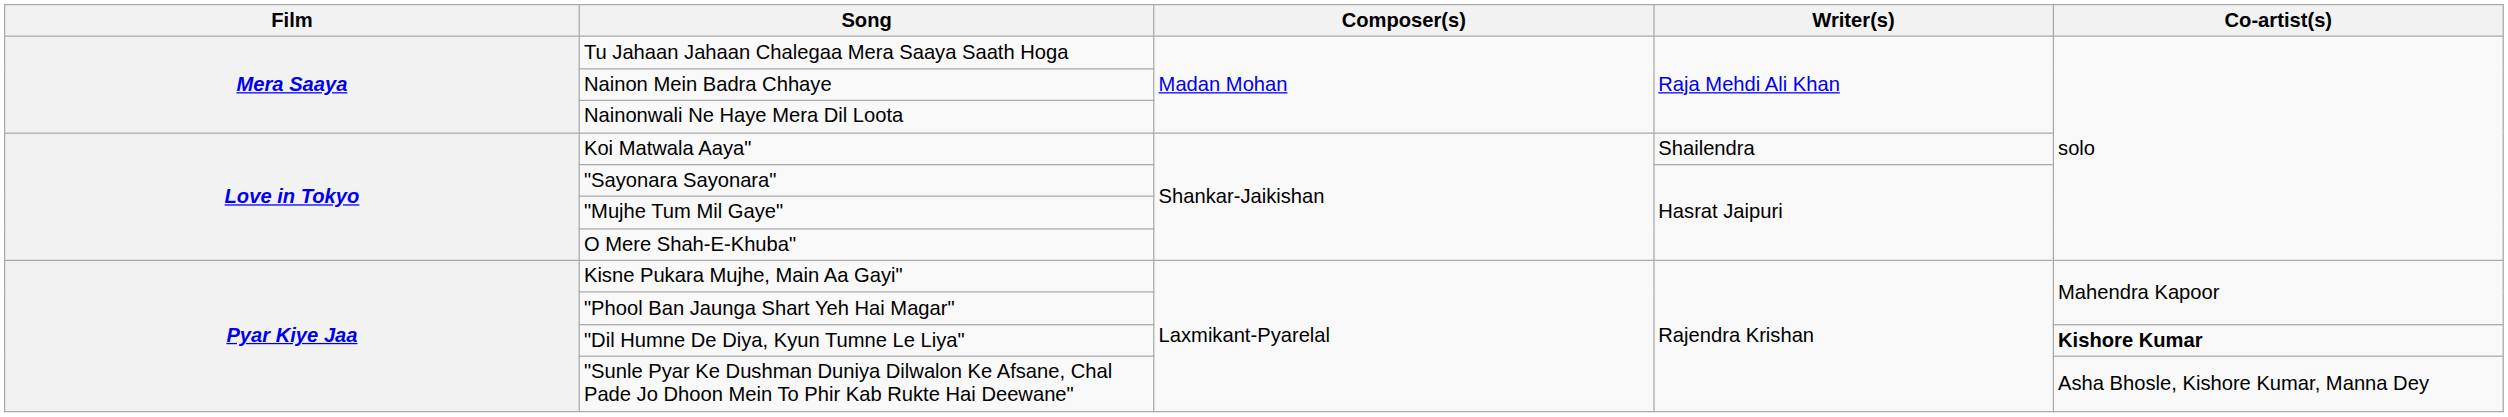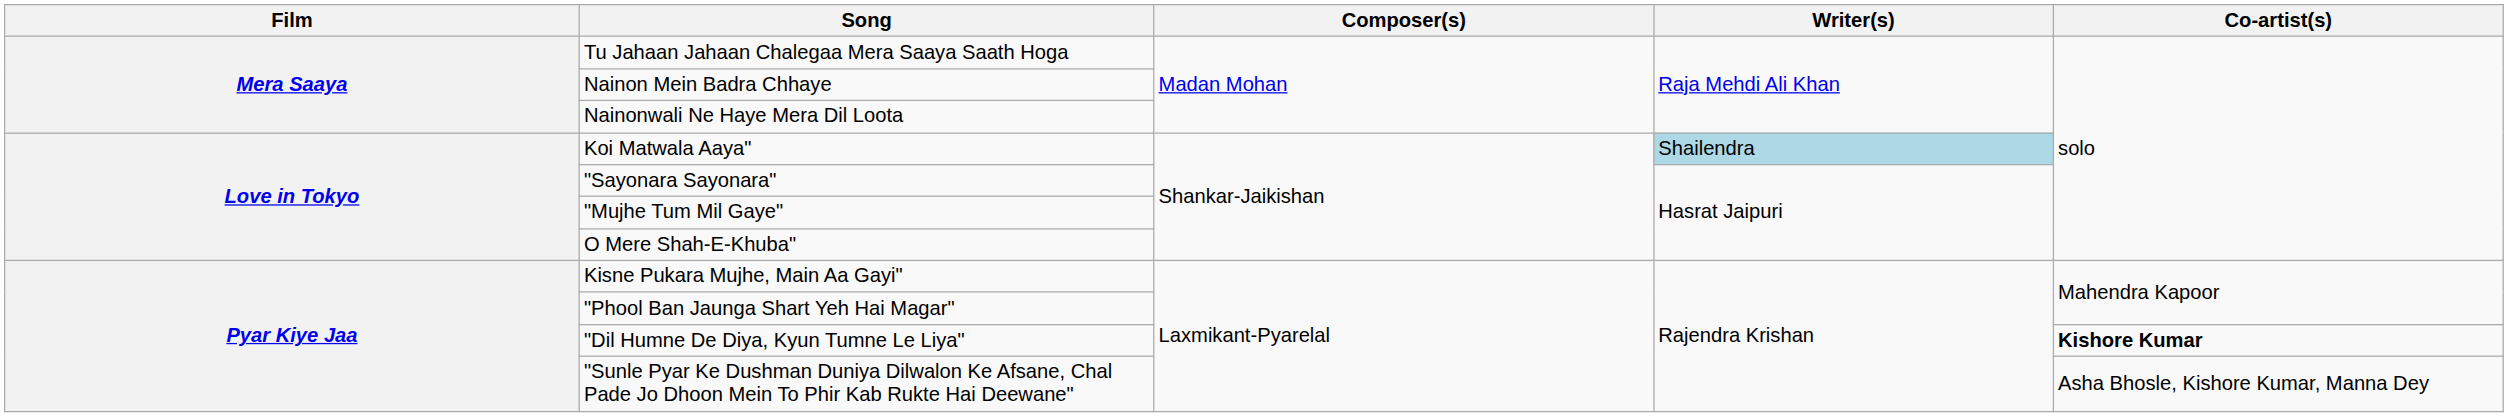(1706, 148) no background -> (1706, 148) lightblue background
